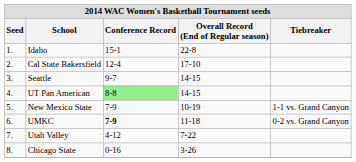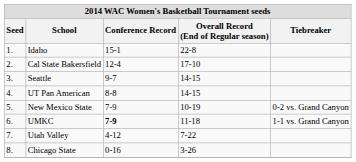(111, 93) lightgreen background -> (111, 93) no background
(311, 107) 1-1 vs. Grand Canyon -> (311, 107) 0-2 vs. Grand Canyon
(311, 121) 0-2 vs. Grand Canyon -> (311, 121) 1-1 vs. Grand Canyon
